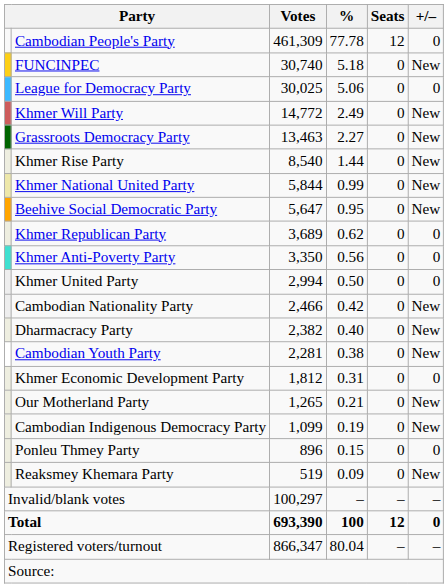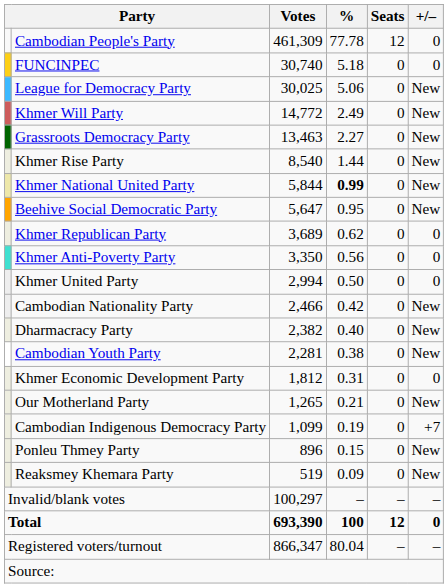(426, 64) New -> (436, 64) 0
(436, 88) 0 -> (426, 88) New
(350, 185) normal -> (350, 185) bold
(426, 426) New -> (432, 426) +7
(436, 450) 0 -> (426, 450) New
